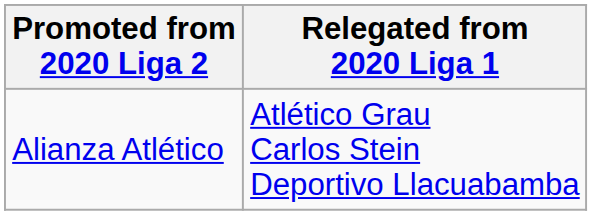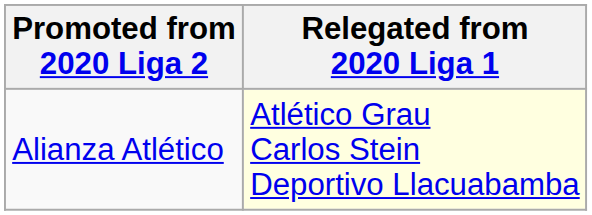(415, 148) no background -> (415, 148) lightyellow background
